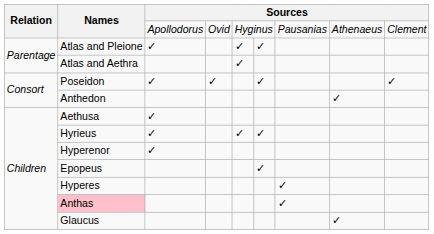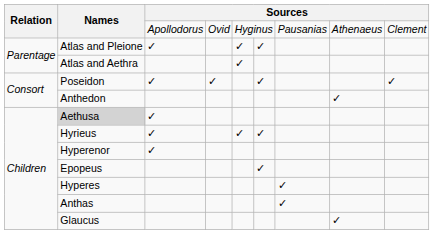(80, 116) no background -> (80, 116) lightgrey background
(77, 203) pink background -> (77, 203) no background
